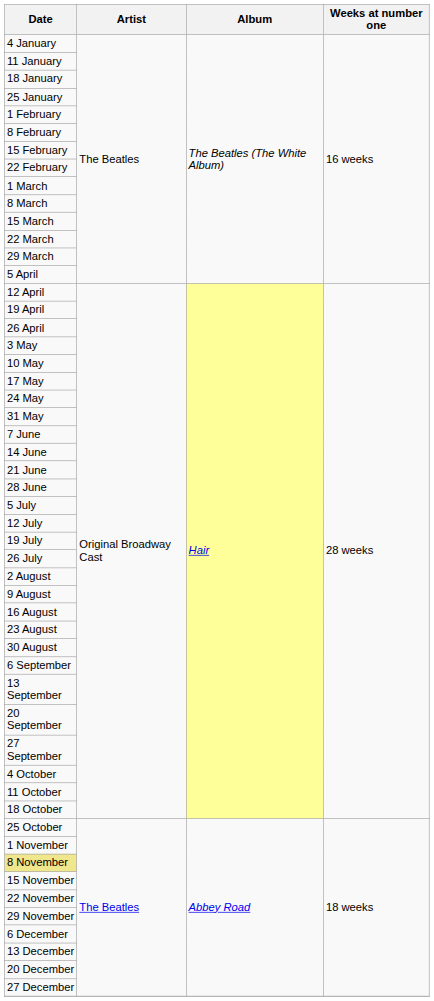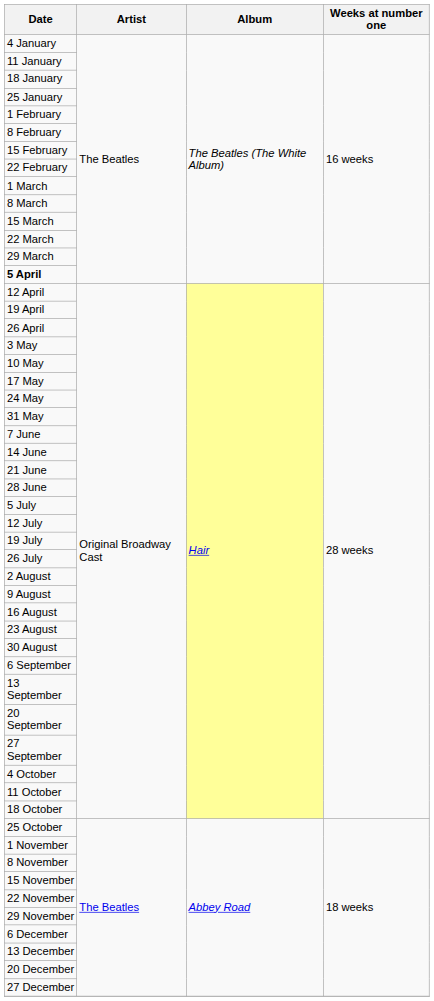(22, 274) normal -> (24, 274) bold
(37, 863) khaki background -> (37, 863) no background
